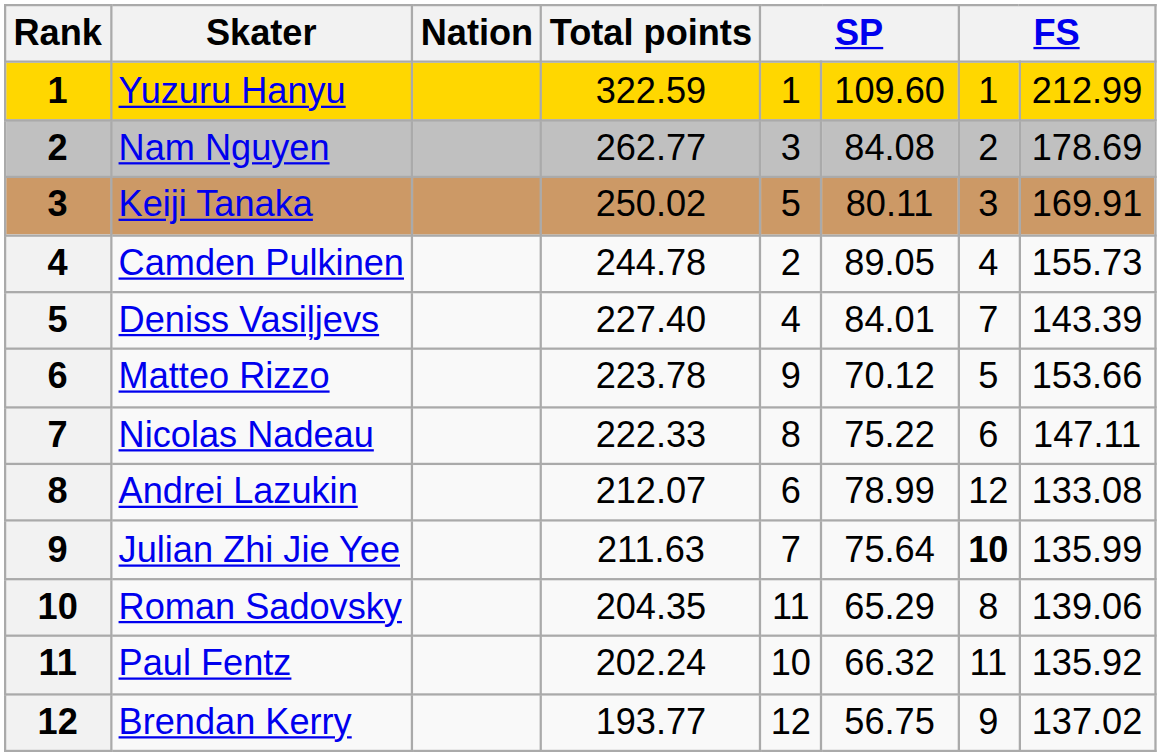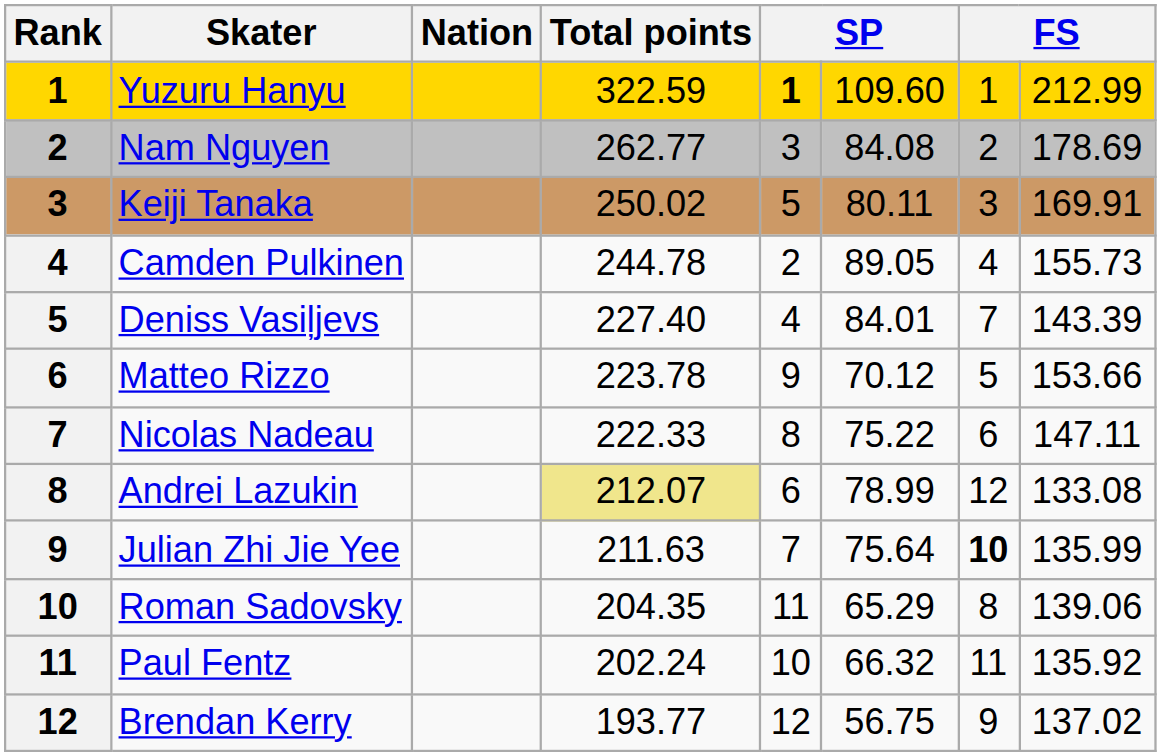(791, 90) normal -> (791, 90) bold
(651, 491) no background -> (651, 491) khaki background
